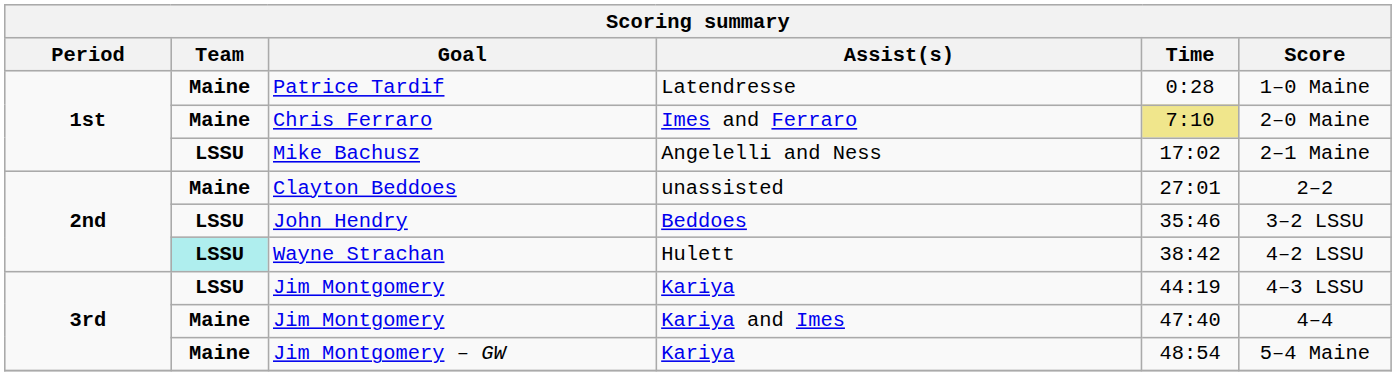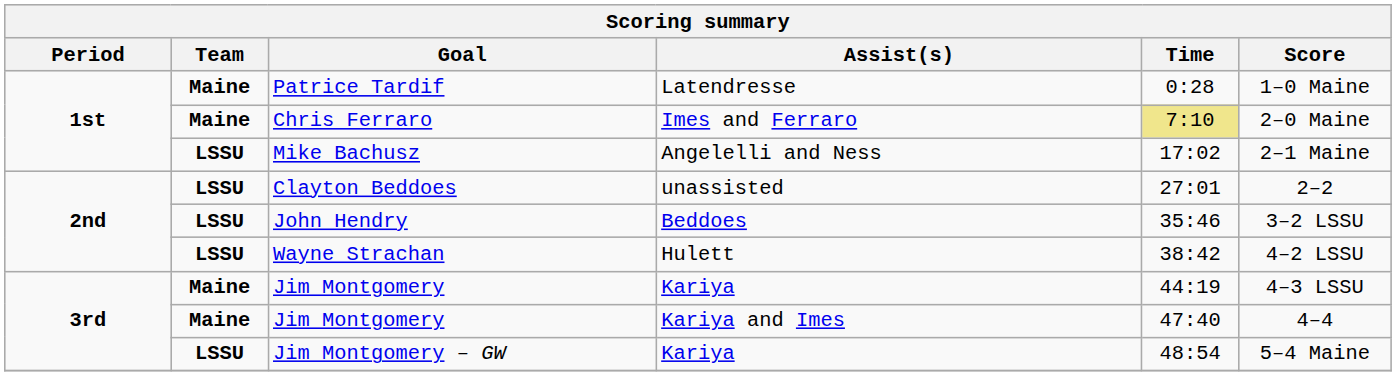(220, 188) Maine -> (220, 188) LSSU
(220, 254) paleturquoise background -> (220, 254) no background
(220, 288) LSSU -> (220, 288) Maine
(220, 354) Maine -> (220, 354) LSSU
